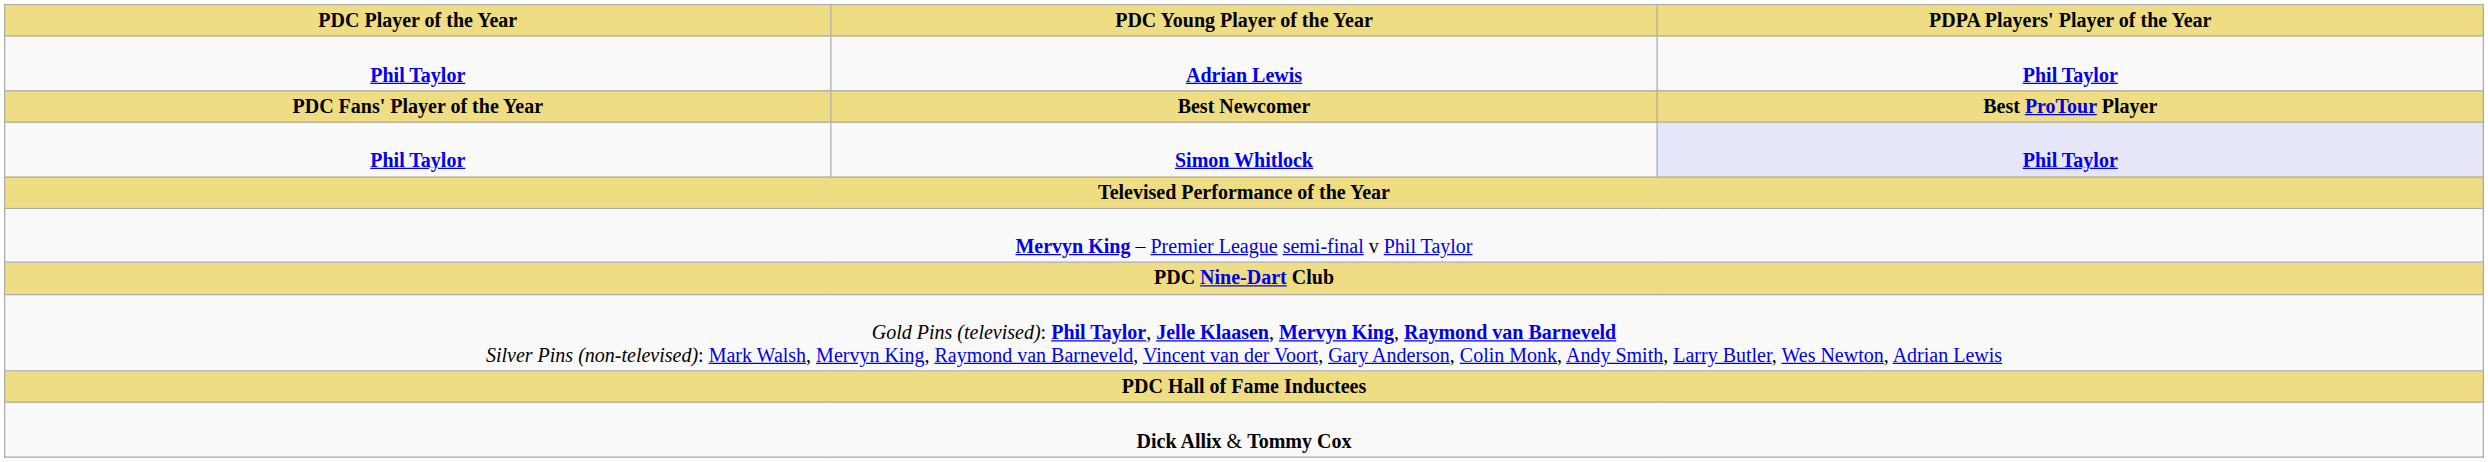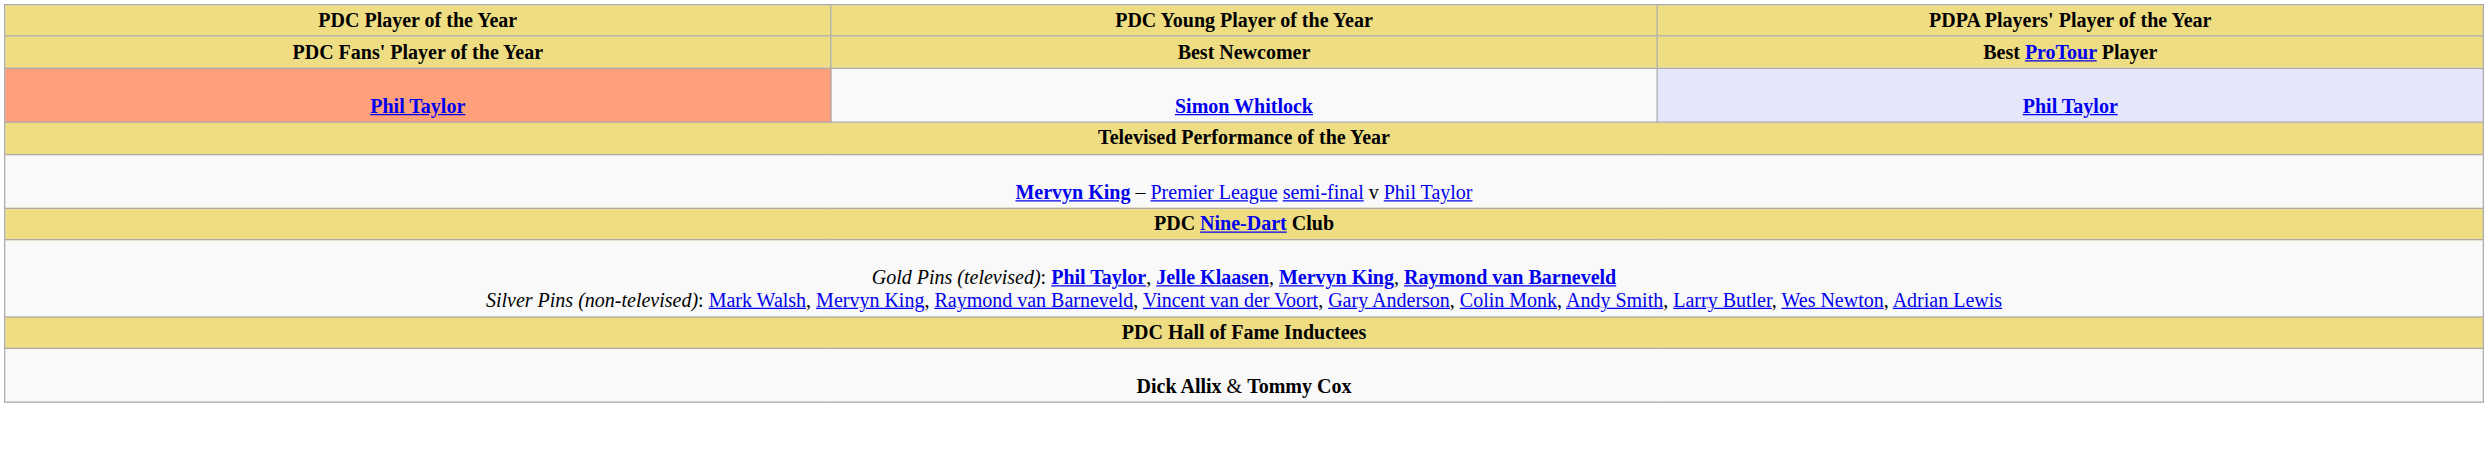- row: (1244, 74)
(418, 160) no background -> (418, 106) lightsalmon background
